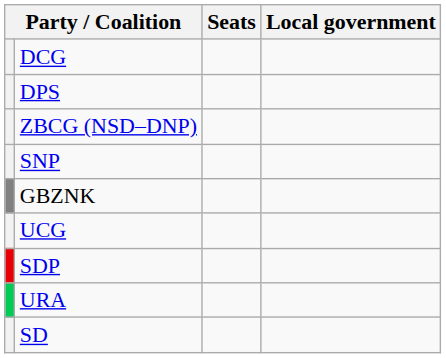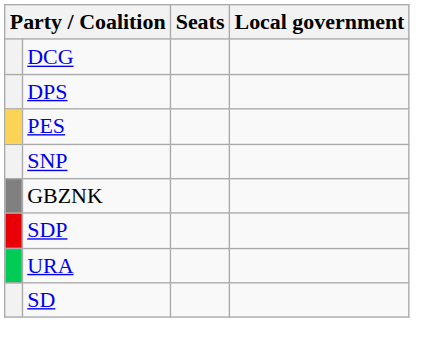- row: (108, 126)
+ row: (46, 126)
- row: (43, 230)
